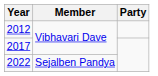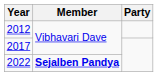(75, 63) normal -> (77, 63) bold
